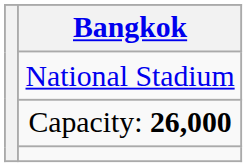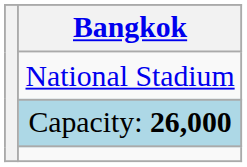(130, 122) no background -> (130, 122) lightblue background
